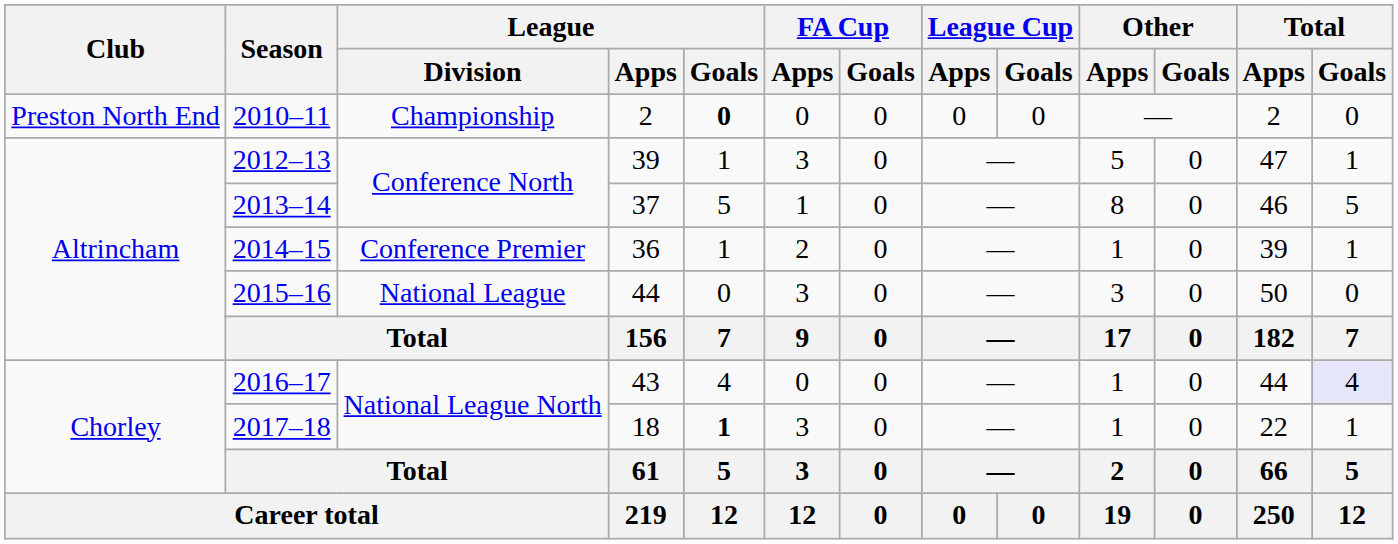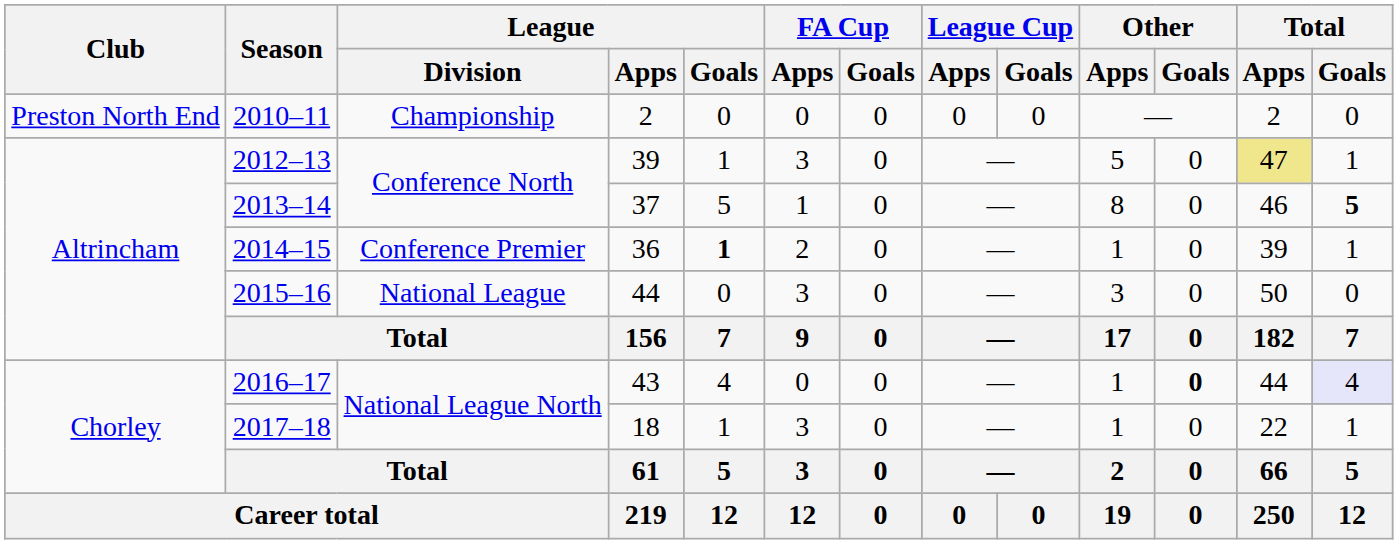(724, 115) bold -> (724, 115) normal
(1274, 159) no background -> (1274, 159) khaki background
(1352, 204) normal -> (1352, 204) bold
(724, 248) normal -> (724, 248) bold
(1195, 381) normal -> (1195, 381) bold
(724, 426) bold -> (724, 426) normal
